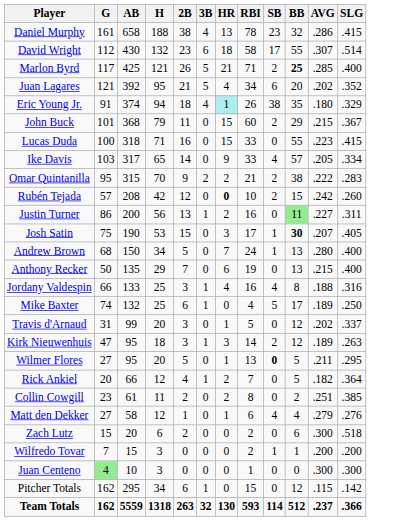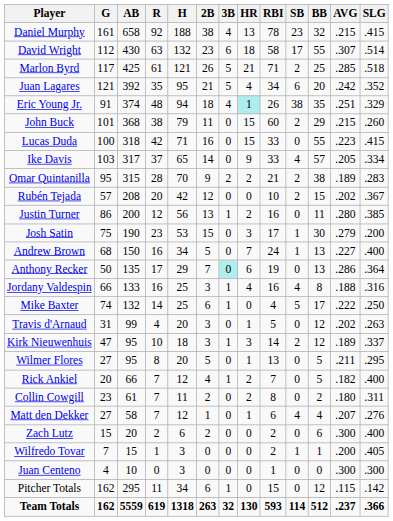+ column: (157, 13)
(323, 31) .286 -> (345, 31) .215
(297, 68) bold -> (319, 68) normal
(352, 68) .400 -> (374, 68) .518
(323, 86) .202 -> (345, 86) .242
(323, 104) .180 -> (345, 104) .251
(352, 123) .367 -> (374, 123) .260
(323, 178) .222 -> (345, 178) .189
(226, 196) bold -> (249, 196) normal
(323, 196) .242 -> (345, 196) .202
(352, 196) .260 -> (374, 196) .367
(297, 214) lightgreen background -> (319, 214) no background
(323, 214) .227 -> (345, 214) .280
(352, 214) .311 -> (374, 214) .385
(297, 232) bold -> (319, 232) normal
(323, 232) .207 -> (345, 232) .279
(352, 232) .405 -> (374, 232) .200
(323, 251) .280 -> (345, 251) .227
(206, 269) no background -> (228, 269) paleturquoise background
(323, 269) .215 -> (345, 269) .286
(352, 269) .400 -> (374, 269) .364
(323, 305) .189 -> (345, 305) .222
(352, 324) .337 -> (374, 324) .263
(352, 342) .263 -> (374, 342) .337
(274, 360) bold -> (297, 360) normal
(352, 379) .364 -> (374, 379) .400
(323, 397) .251 -> (345, 397) .180
(352, 397) .385 -> (374, 397) .311
(323, 415) .279 -> (345, 415) .207
(352, 433) .518 -> (374, 433) .400
(352, 452) .200 -> (374, 452) .405
(106, 470) lightgreen background -> (106, 470) no background
